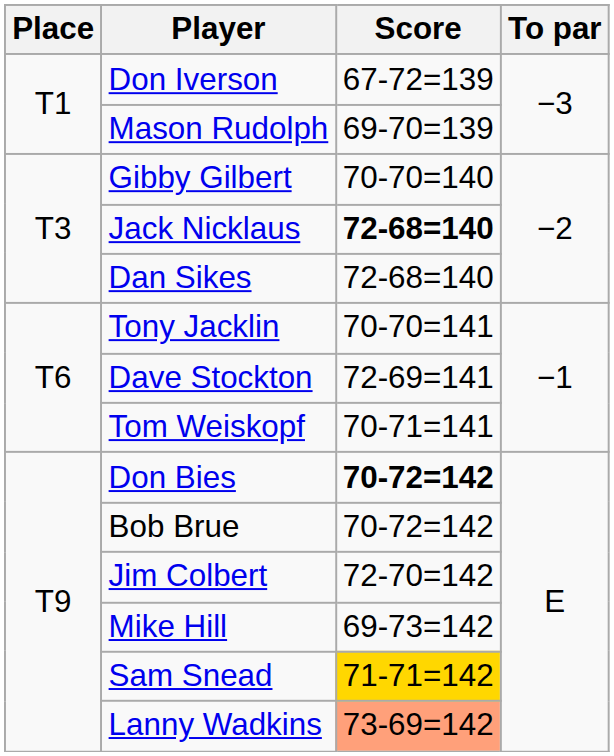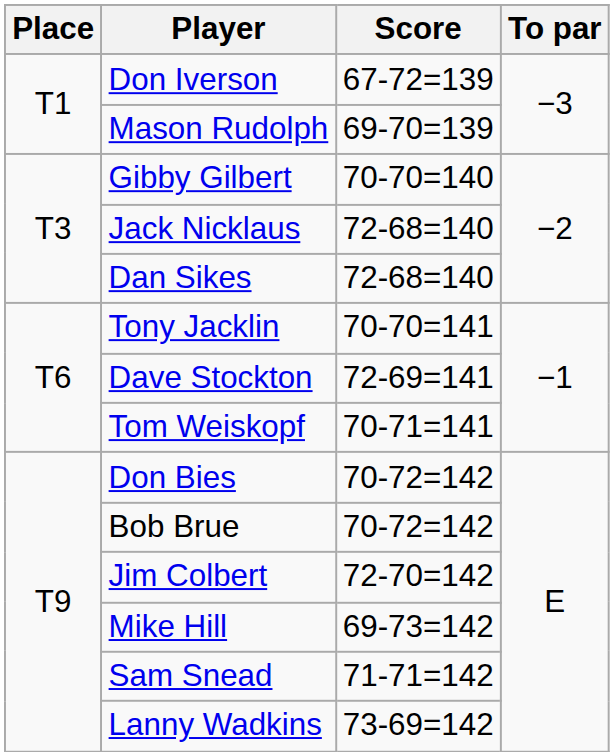(418, 228) bold -> (418, 228) normal
(418, 476) bold -> (418, 476) normal
(418, 675) gold background -> (418, 675) no background
(418, 725) lightsalmon background -> (418, 725) no background
